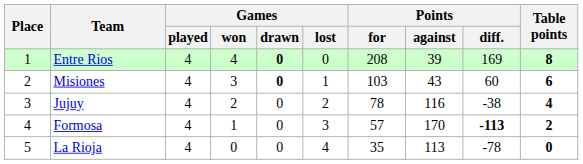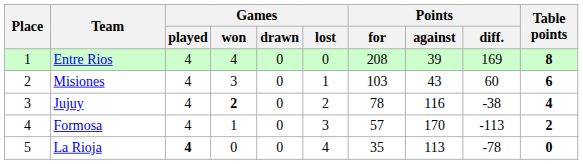(280, 59) bold -> (280, 59) normal
(280, 81) bold -> (280, 81) normal
(234, 103) normal -> (234, 103) bold
(492, 125) bold -> (492, 125) normal
(188, 147) normal -> (188, 147) bold
